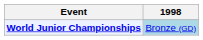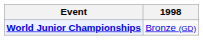(171, 28) lightblue background -> (171, 28) no background
